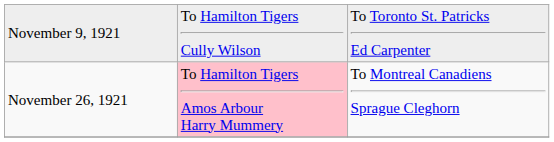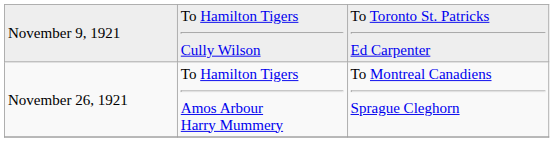(262, 99) pink background -> (262, 99) no background
